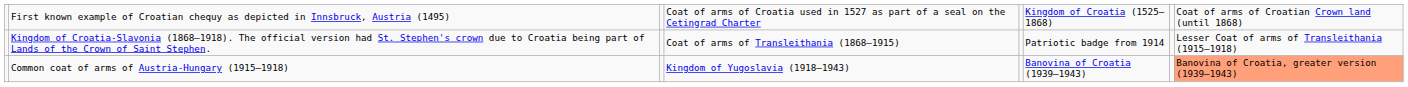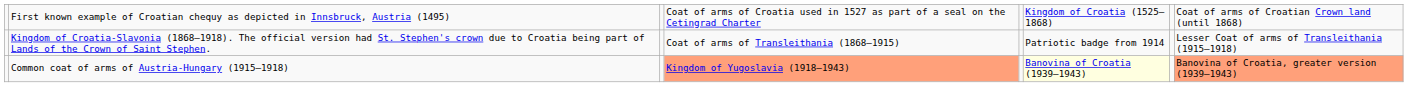(758, 69) no background -> (758, 69) lightsalmon background
(1078, 69) no background -> (1078, 69) lightyellow background
